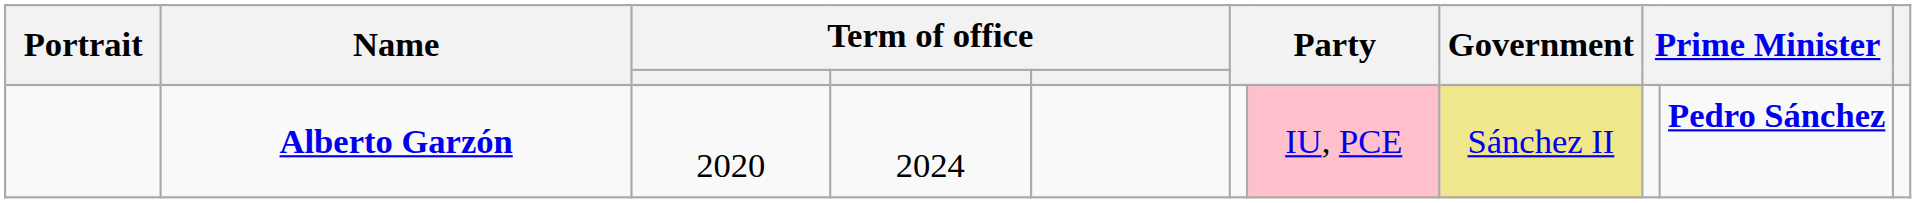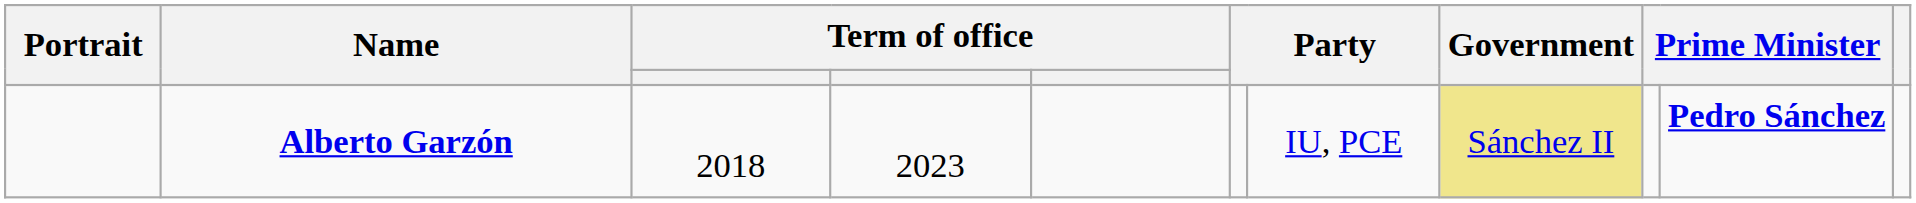(731, 164) 2020 -> (731, 164) 2018
(930, 164) 2024 -> (930, 164) 2023
(1344, 140) pink background -> (1344, 140) no background
